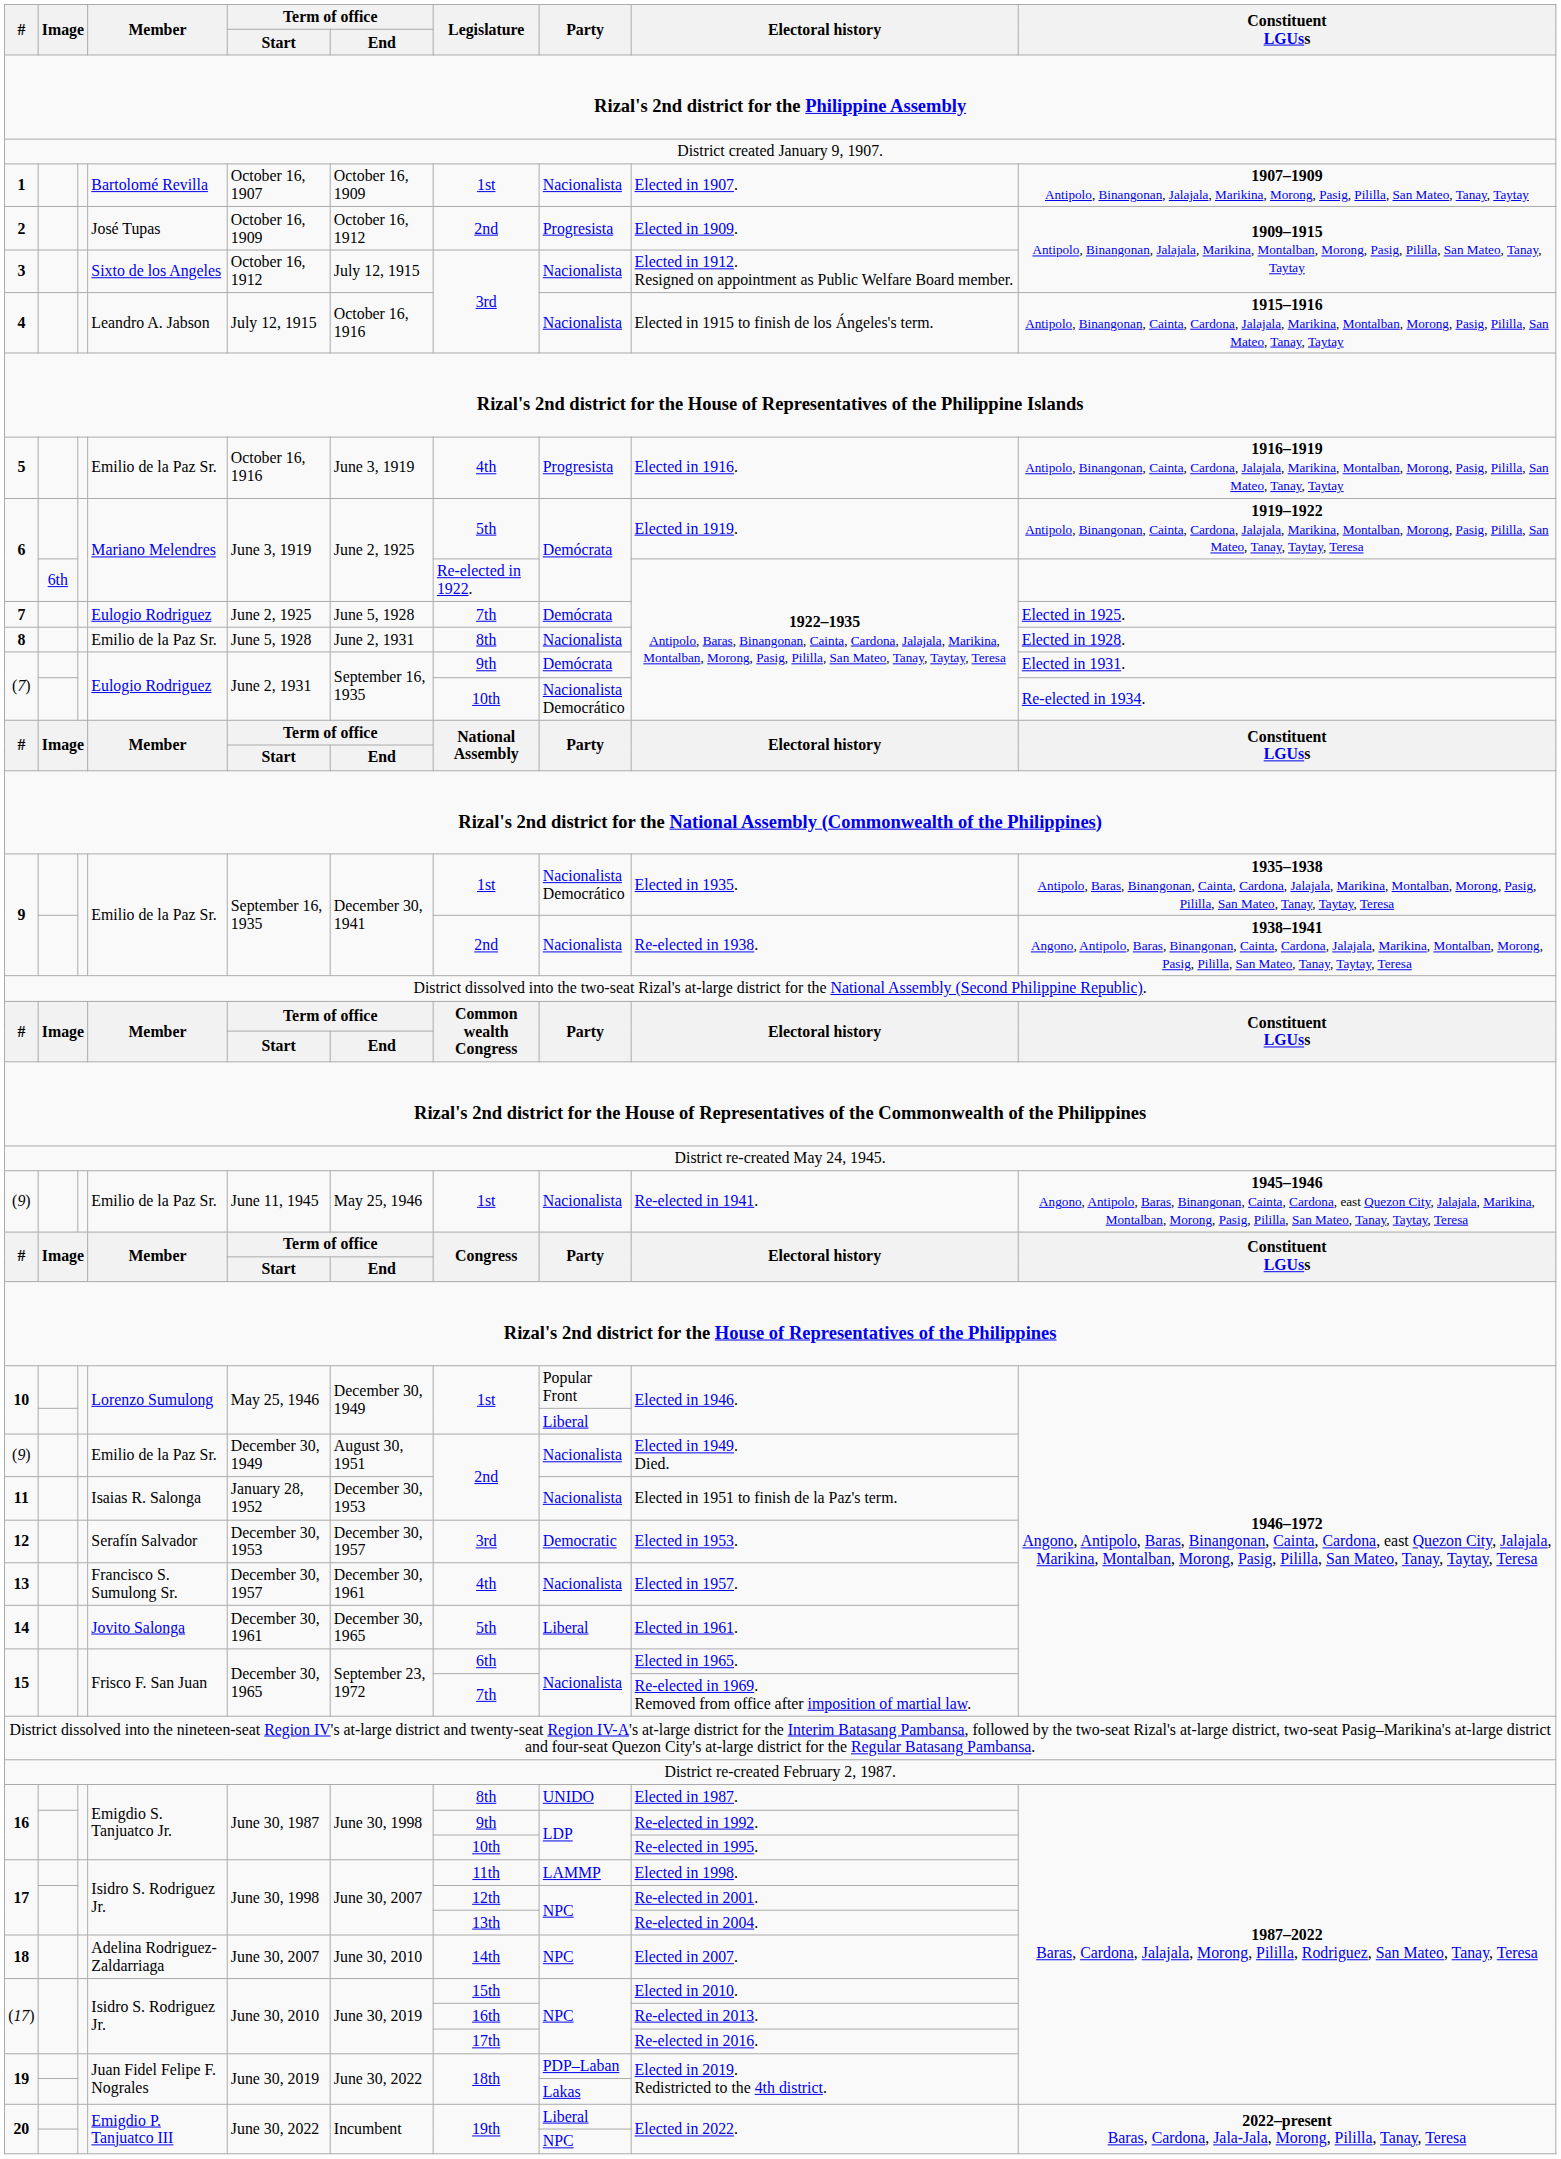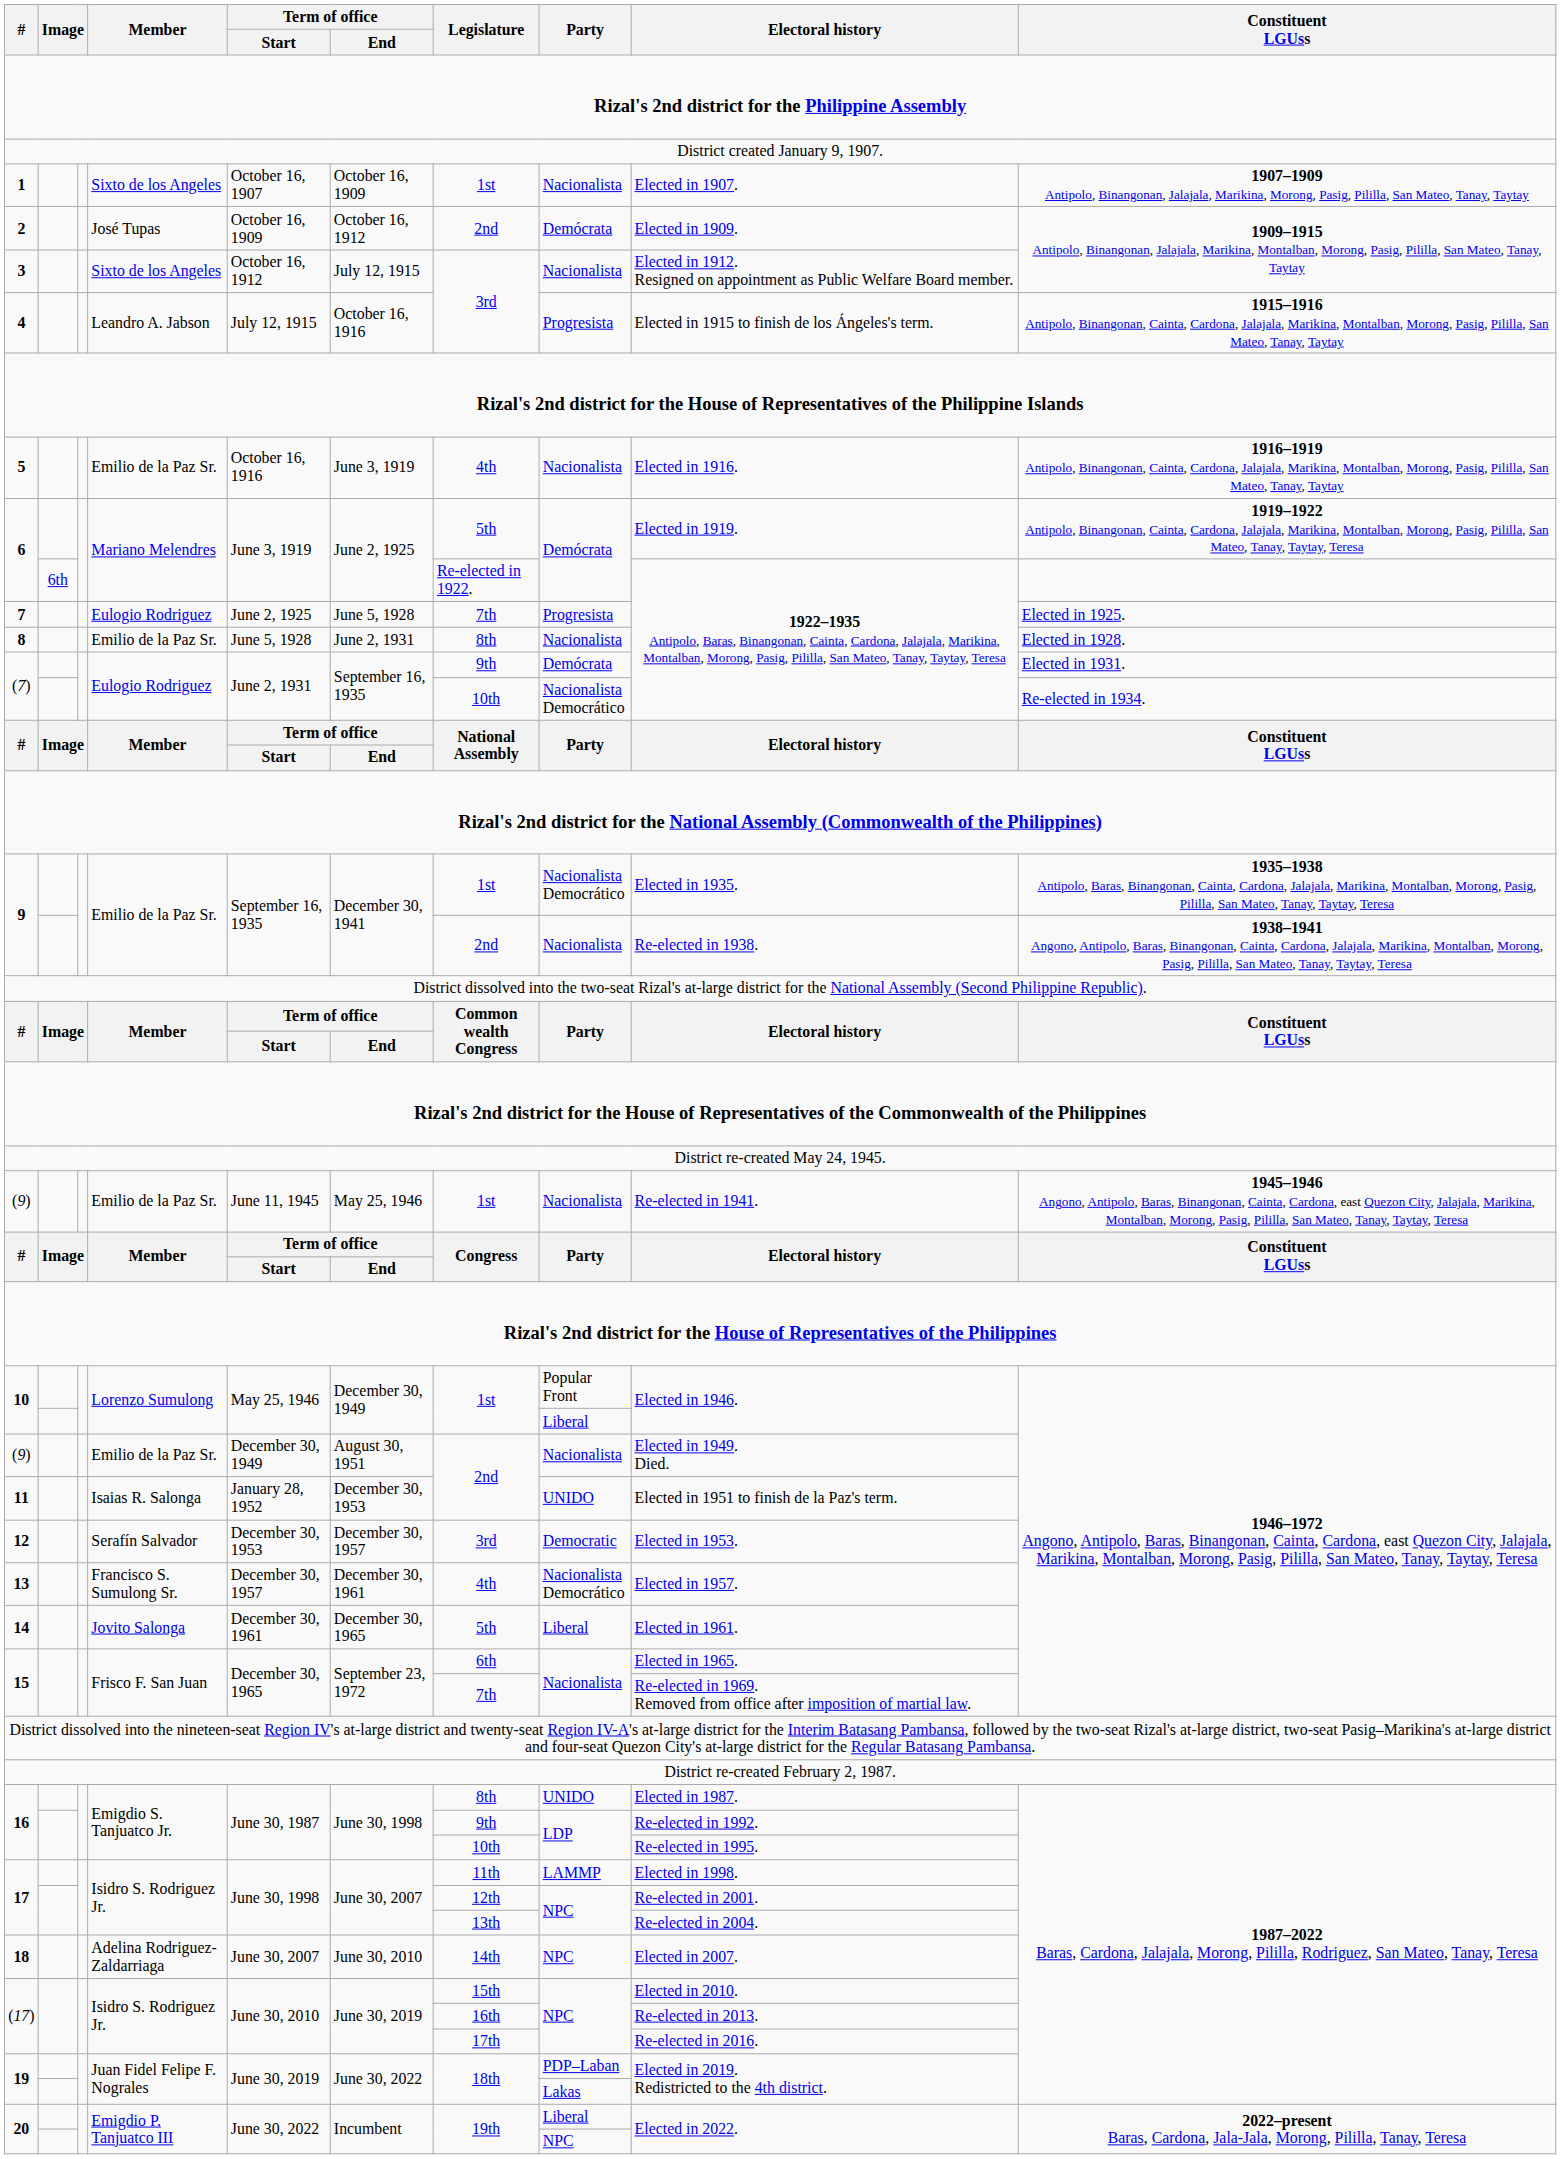(150, 185) Bartolomé Revilla -> (156, 185) Sixto de los Angeles
(578, 228) Progresista -> (578, 228) Demócrata
(582, 323) Nacionalista -> (578, 323) Progresista
(578, 467) Progresista -> (582, 467) Nacionalista
(578, 614) Demócrata -> (578, 614) Progresista
(582, 1498) Nacionalista -> (568, 1498) UNIDO
(582, 1584) Nacionalista -> (584, 1584) Nacionalista Democrático
